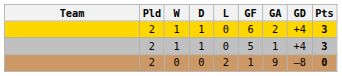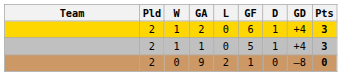columns swapped: (201, 13) <-> (275, 13)
